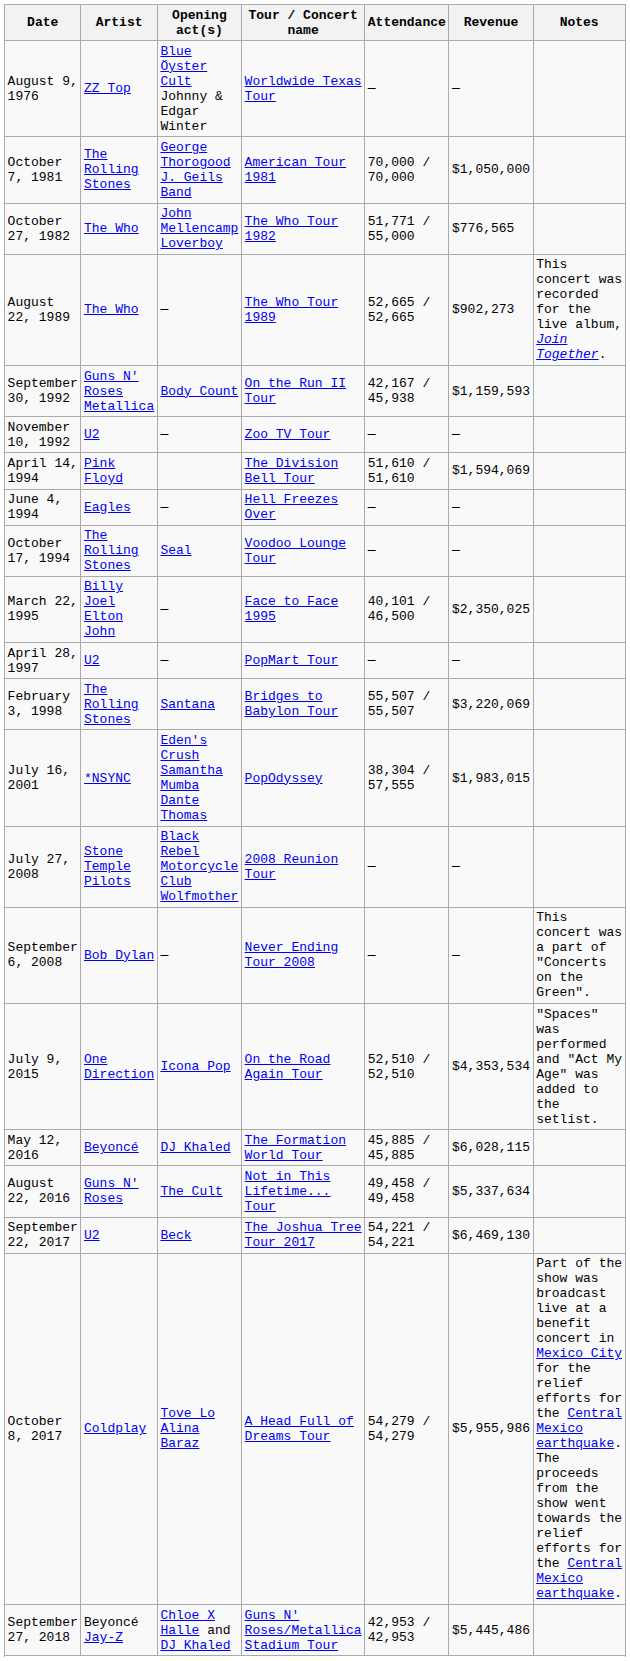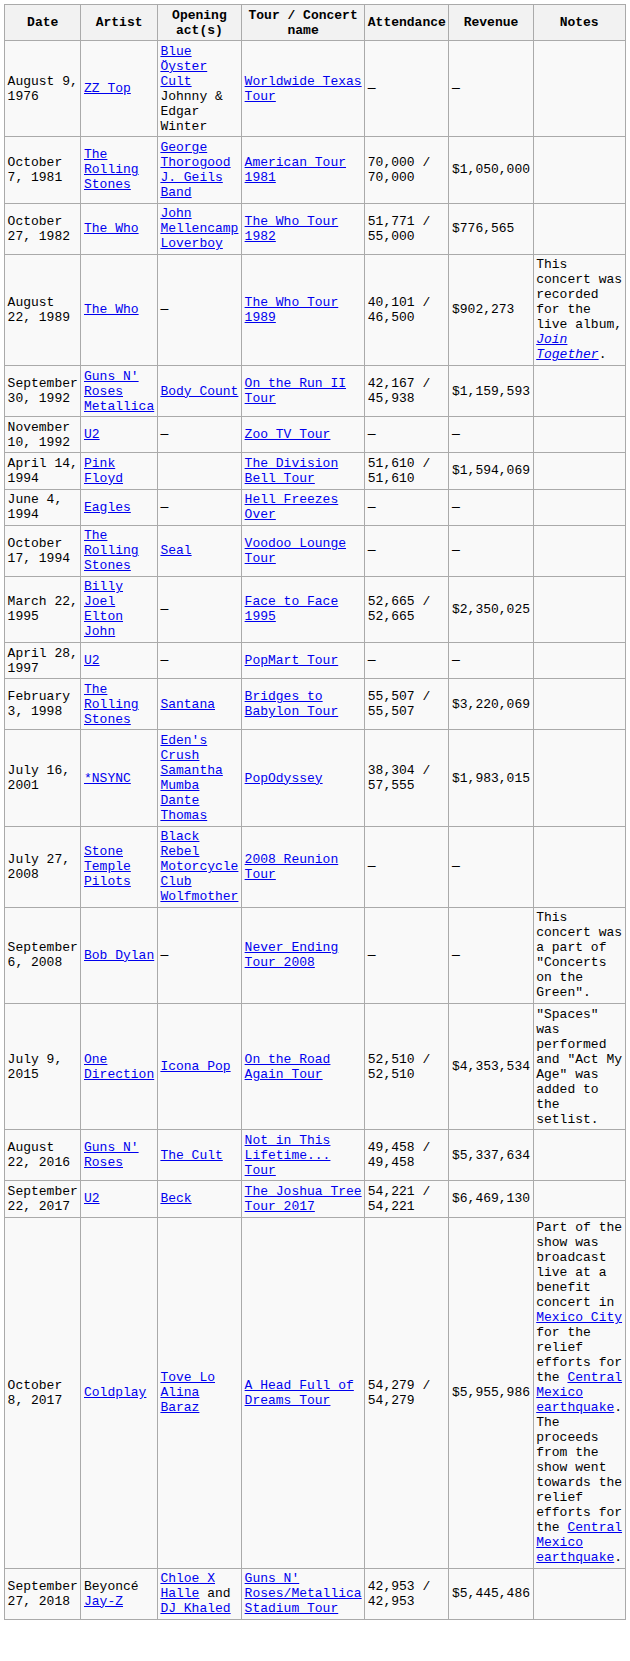(399, 310) 52,665 / 52,665 -> (399, 310) 40,101 / 46,500
(399, 609) 40,101 / 46,500 -> (399, 609) 52,665 / 52,665
- row: (35, 1148)
